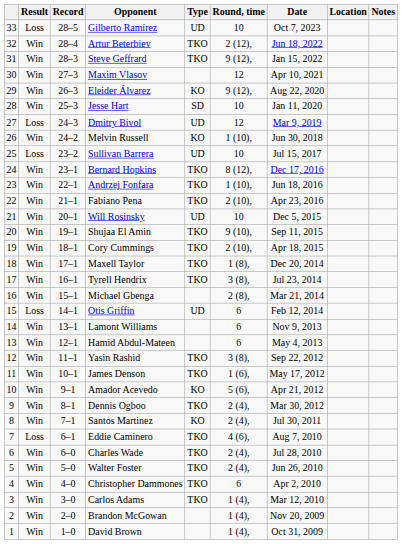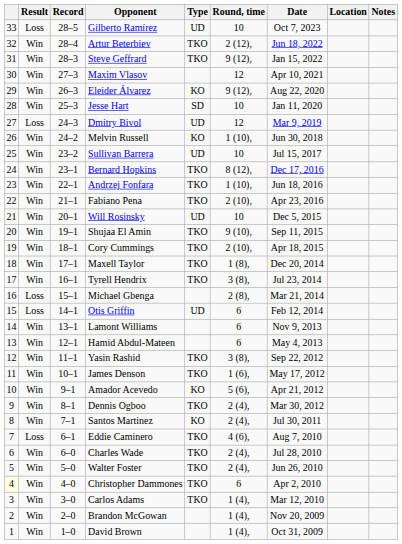(35, 153) Loss -> (35, 153) Win
(35, 295) Win -> (35, 295) Loss
(12, 484) no background -> (12, 484) lightyellow background
